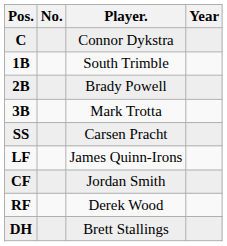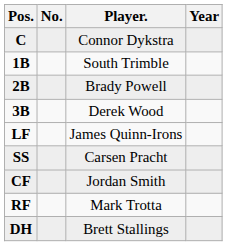(126, 110) Mark Trotta -> (126, 110) Derek Wood
rows swapped: (21, 134) <-> (21, 157)
(126, 205) Derek Wood -> (126, 205) Mark Trotta
